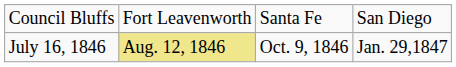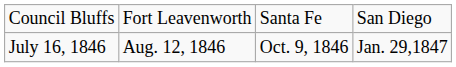(174, 47) khaki background -> (174, 47) no background
